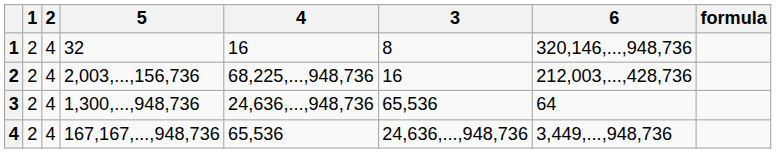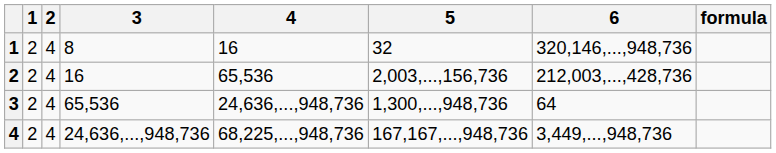columns swapped: (455, 18) <-> (142, 18)
(301, 76) 68,225,...,948,736 -> (246, 76) 65,536
(256, 133) 65,536 -> (291, 133) 68,225,...,948,736
